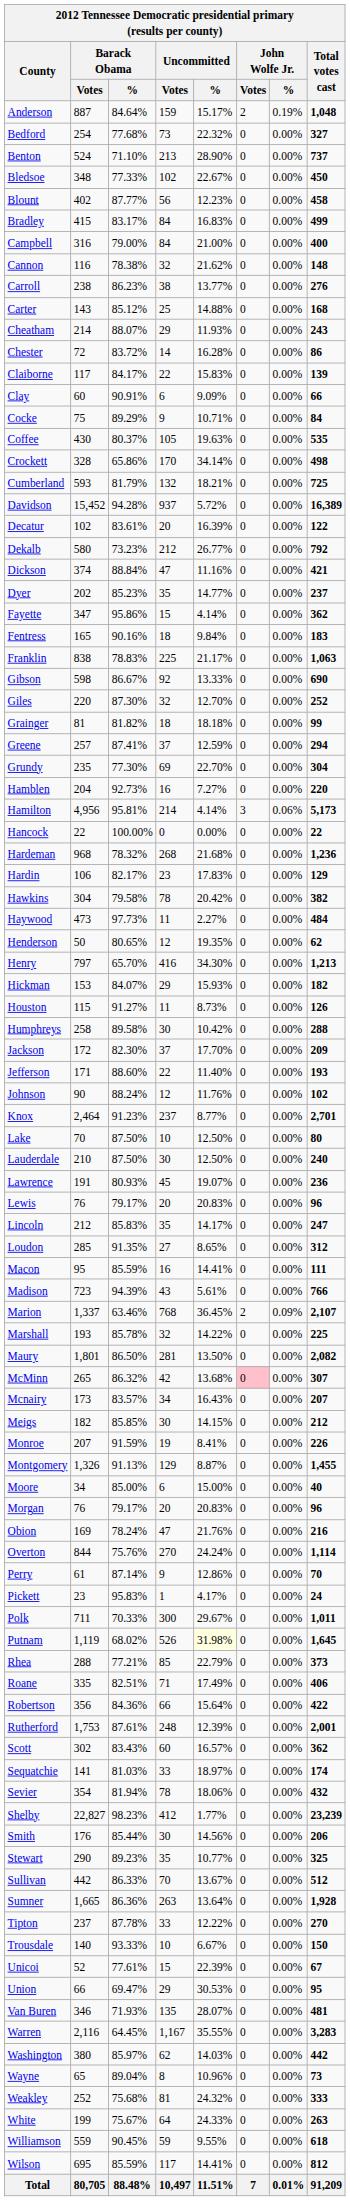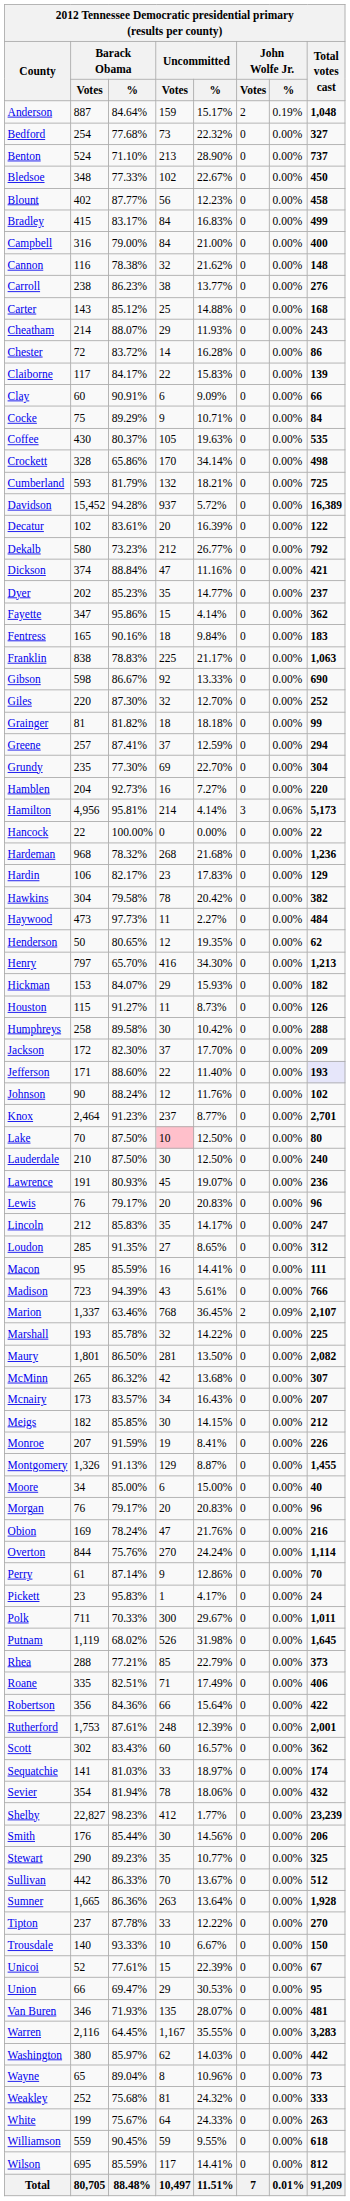(319, 1072) no background -> (319, 1072) lavender background
(165, 1138) no background -> (165, 1138) pink background
(243, 1378) pink background -> (243, 1378) no background
(215, 1640) lightyellow background -> (215, 1640) no background
